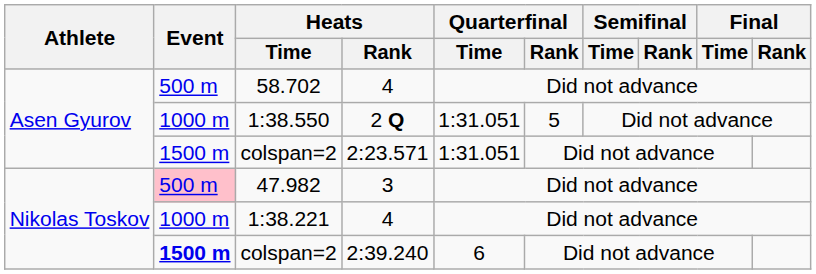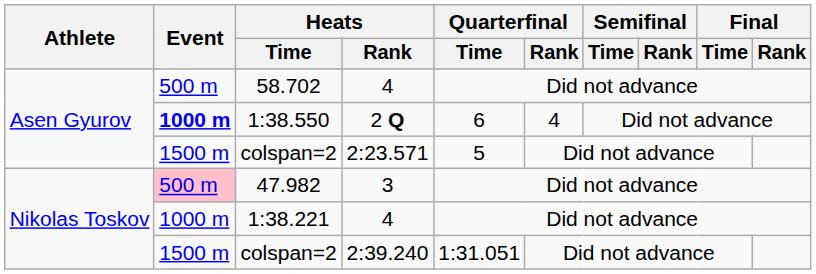(194, 120) normal -> (195, 120) bold
(479, 120) 1:31.051 -> (479, 120) 6
(554, 120) 5 -> (554, 120) 4
(479, 153) 1:31.051 -> (479, 153) 5
(195, 252) bold -> (194, 252) normal
(479, 252) 6 -> (479, 252) 1:31.051
